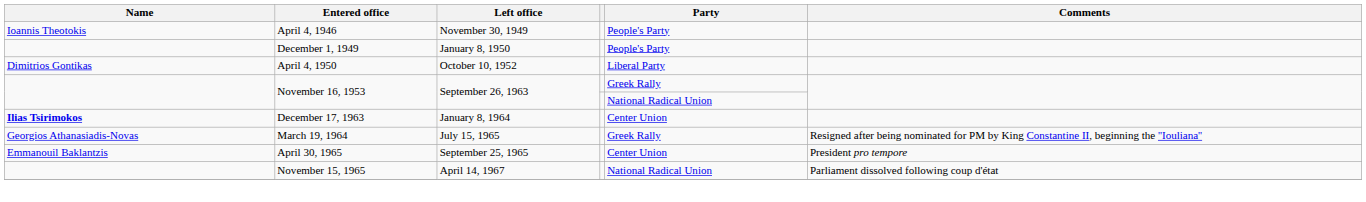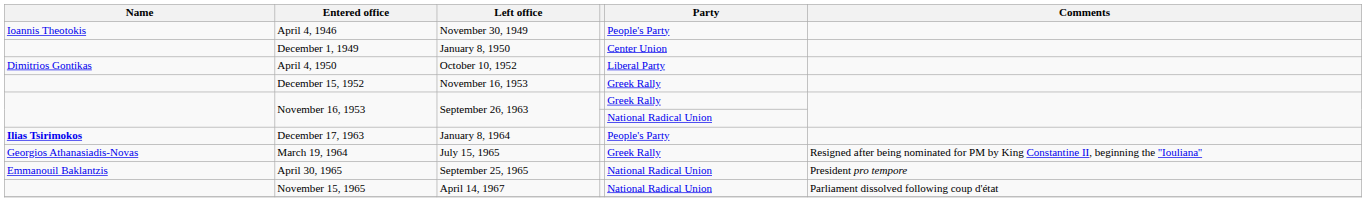(638, 48) People's Party -> (637, 48) Center Union
+ row: (321, 83)
(637, 118) Center Union -> (638, 135) People's Party
(637, 153) Center Union -> (660, 170) National Radical Union
